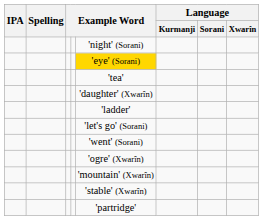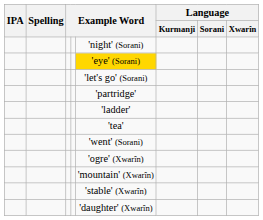(116, 77) 'tea' -> (116, 77) 'let's go' (Sorani)
(116, 93) 'daughter' (Xwarîn) -> (116, 93) 'partridge'
(116, 126) 'let's go' (Sorani) -> (116, 126) 'tea'
(116, 207) 'partridge' -> (116, 207) 'daughter' (Xwarîn)
